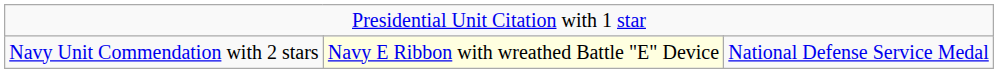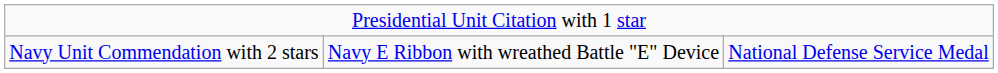(523, 52) lightyellow background -> (523, 52) no background
